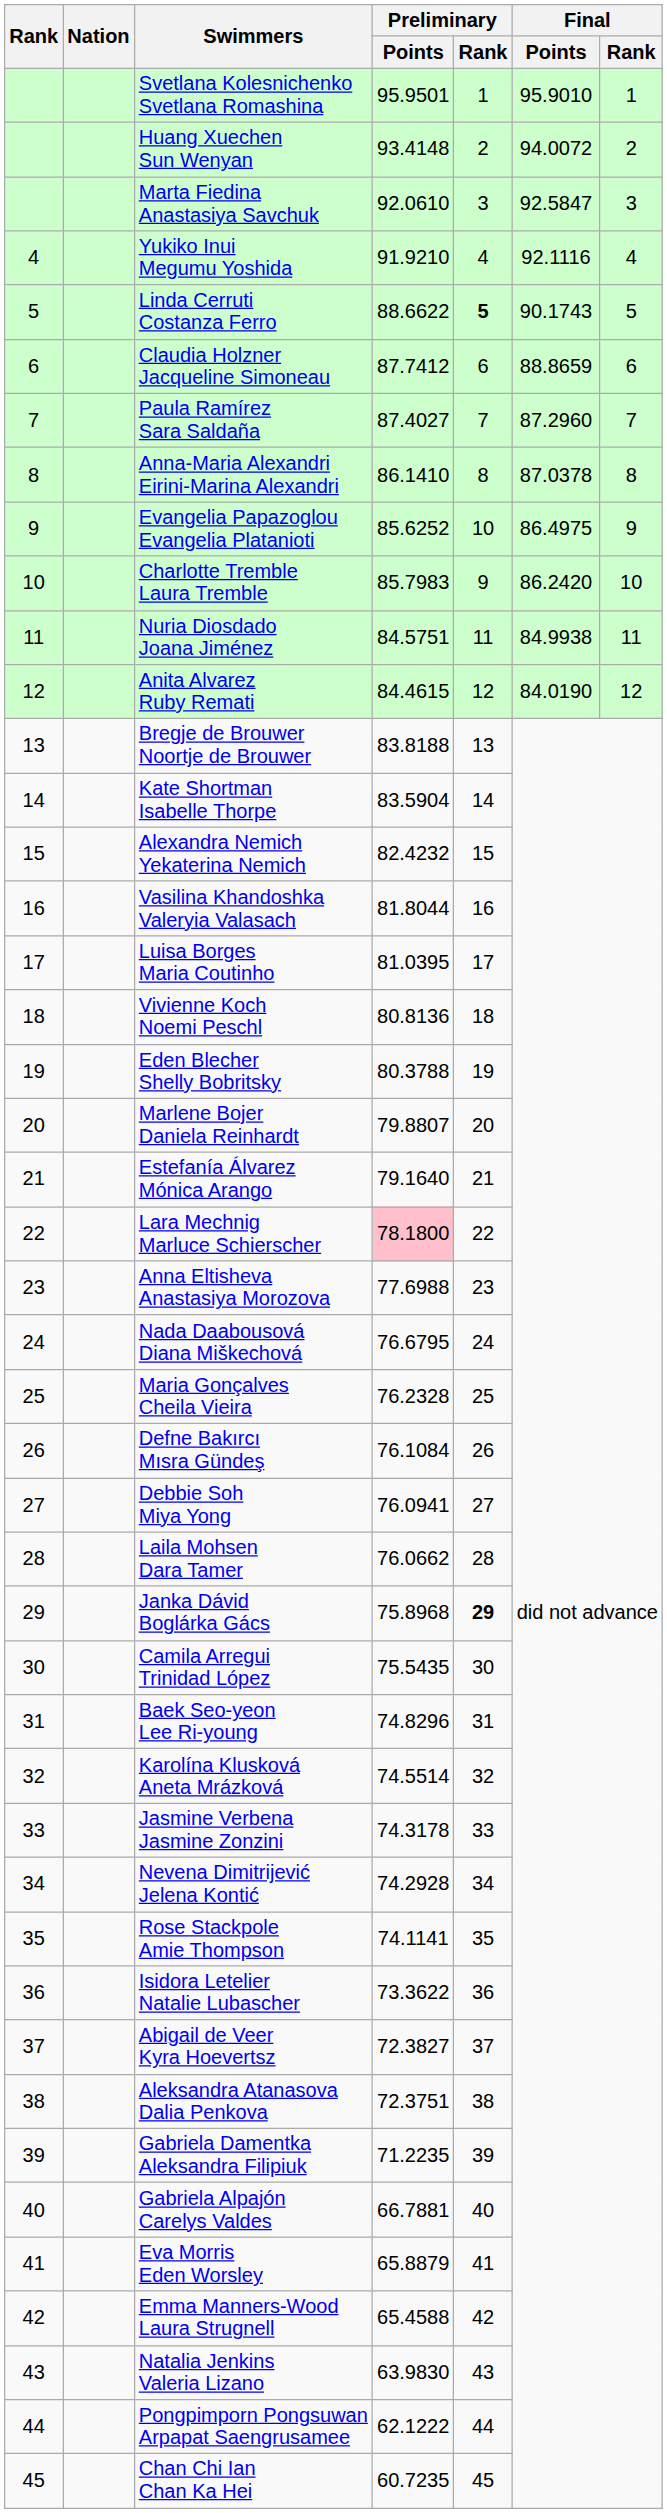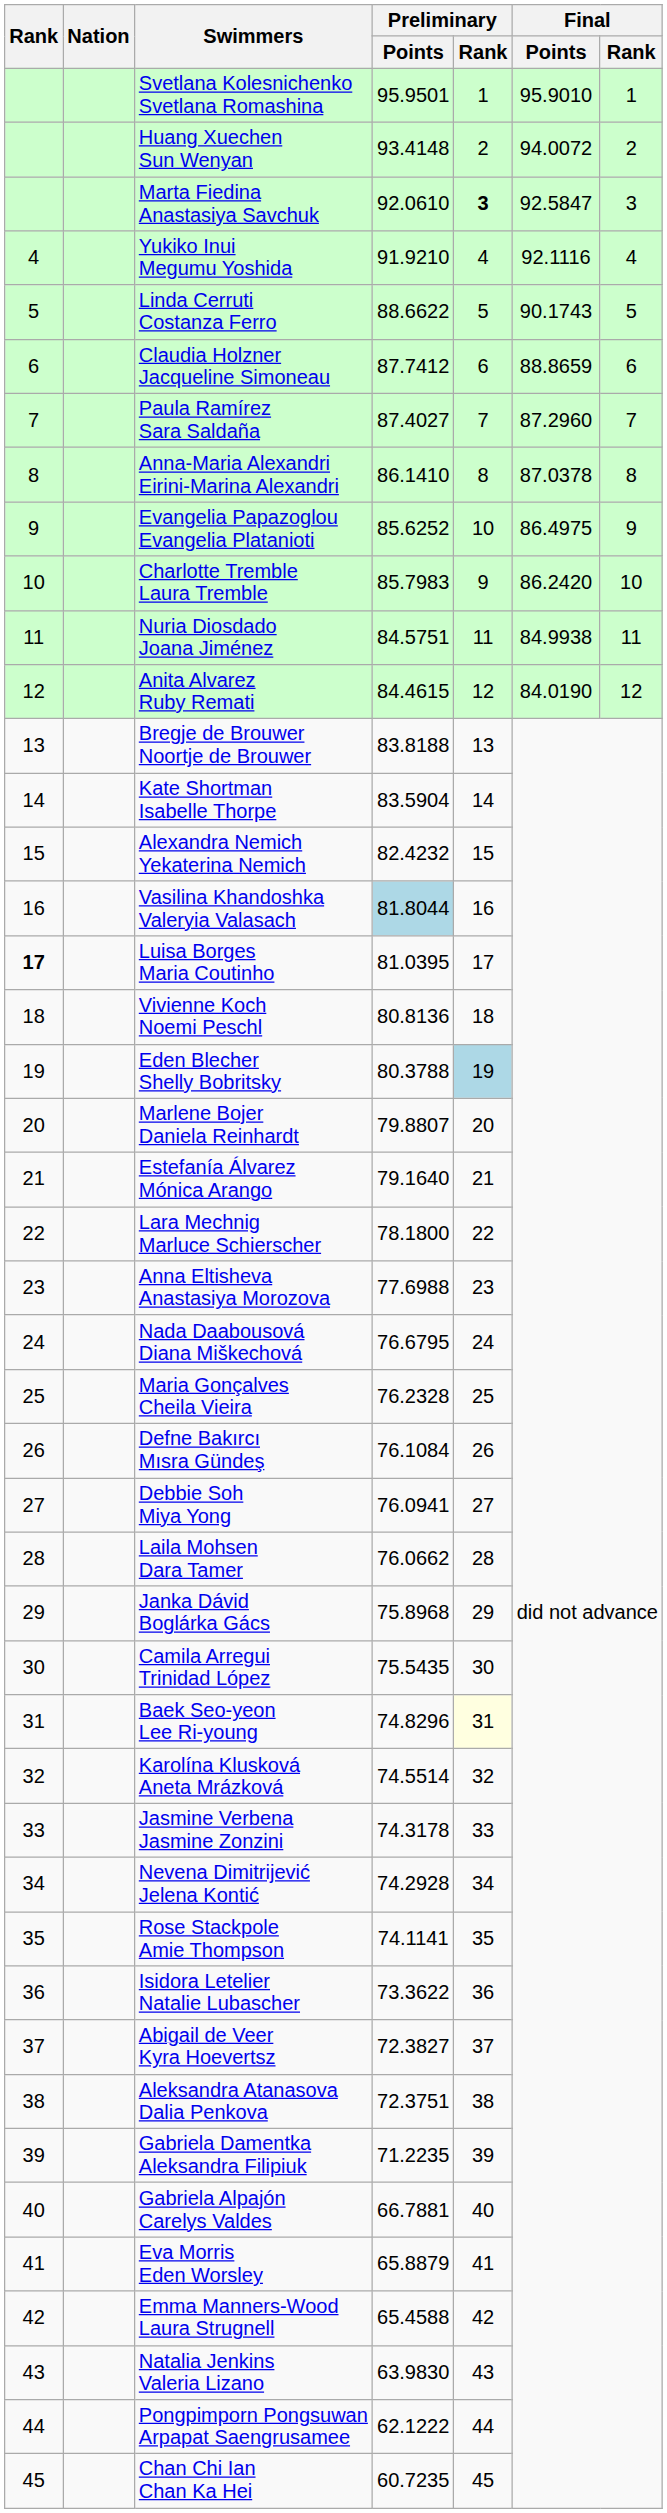(483, 203) normal -> (483, 203) bold
(483, 311) bold -> (483, 311) normal
(413, 908) no background -> (413, 908) lightblue background
(34, 962) normal -> (34, 962) bold
(483, 1070) no background -> (483, 1070) lightblue background
(413, 1233) pink background -> (413, 1233) no background
(483, 1613) bold -> (483, 1613) normal
(483, 1721) no background -> (483, 1721) lightyellow background
